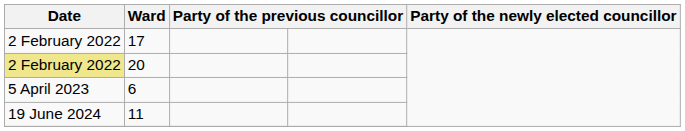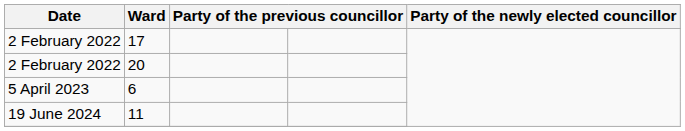(64, 65) khaki background -> (64, 65) no background
